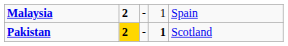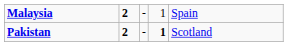(125, 32) gold background -> (125, 32) no background
